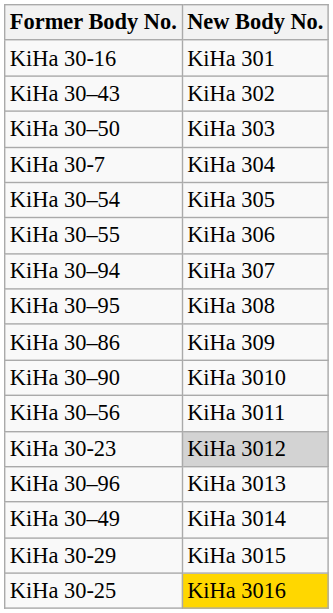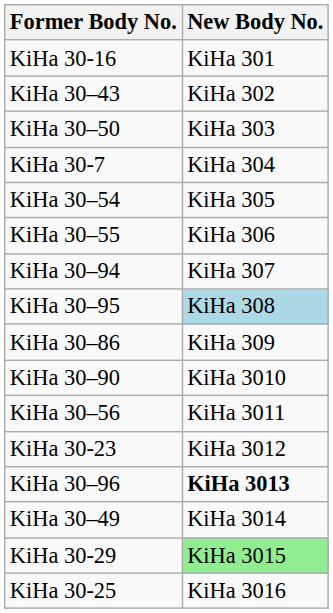(231, 306) no background -> (231, 306) lightblue background
(237, 448) lightgrey background -> (237, 448) no background
(237, 484) normal -> (238, 484) bold
(237, 555) no background -> (237, 555) lightgreen background
(237, 590) gold background -> (237, 590) no background
